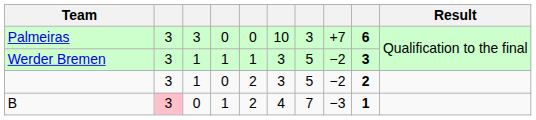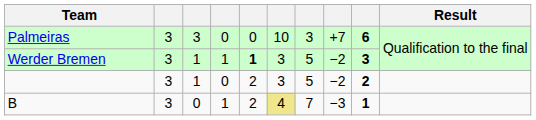(253, 59) normal -> (253, 59) bold
(168, 103) pink background -> (168, 103) no background
(281, 103) no background -> (281, 103) khaki background
